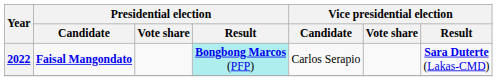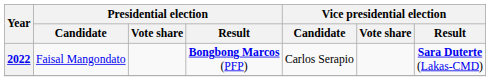(84, 59) bold -> (81, 59) normal
(241, 59) paleturquoise background -> (234, 59) no background
